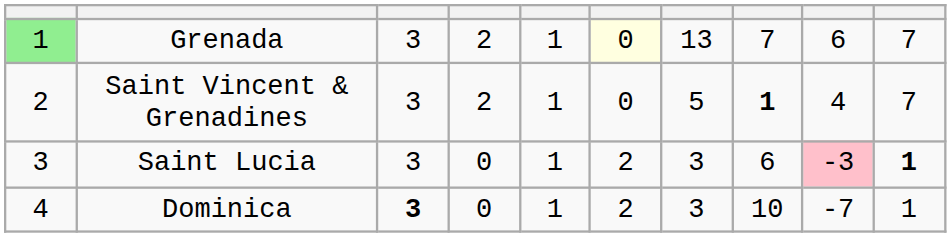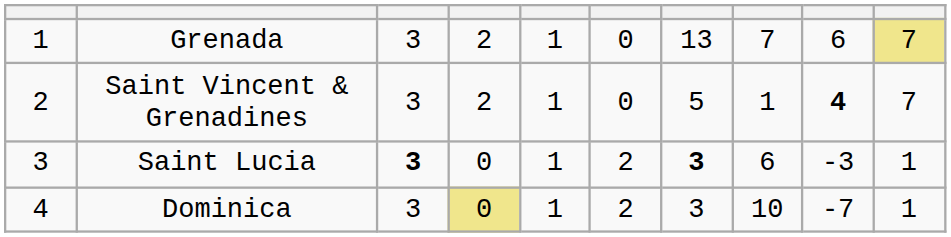(41, 41) lightgreen background -> (41, 41) no background
(626, 41) lightyellow background -> (626, 41) no background
(909, 41) no background -> (909, 41) khaki background
(767, 102) bold -> (767, 102) normal
(838, 102) normal -> (838, 102) bold
(413, 164) normal -> (413, 164) bold
(696, 164) normal -> (696, 164) bold
(838, 164) pink background -> (838, 164) no background
(909, 164) bold -> (909, 164) normal
(413, 209) bold -> (413, 209) normal
(484, 209) no background -> (484, 209) khaki background
